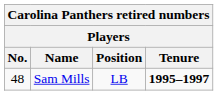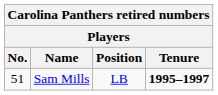(17, 79) 48 -> (17, 79) 51
